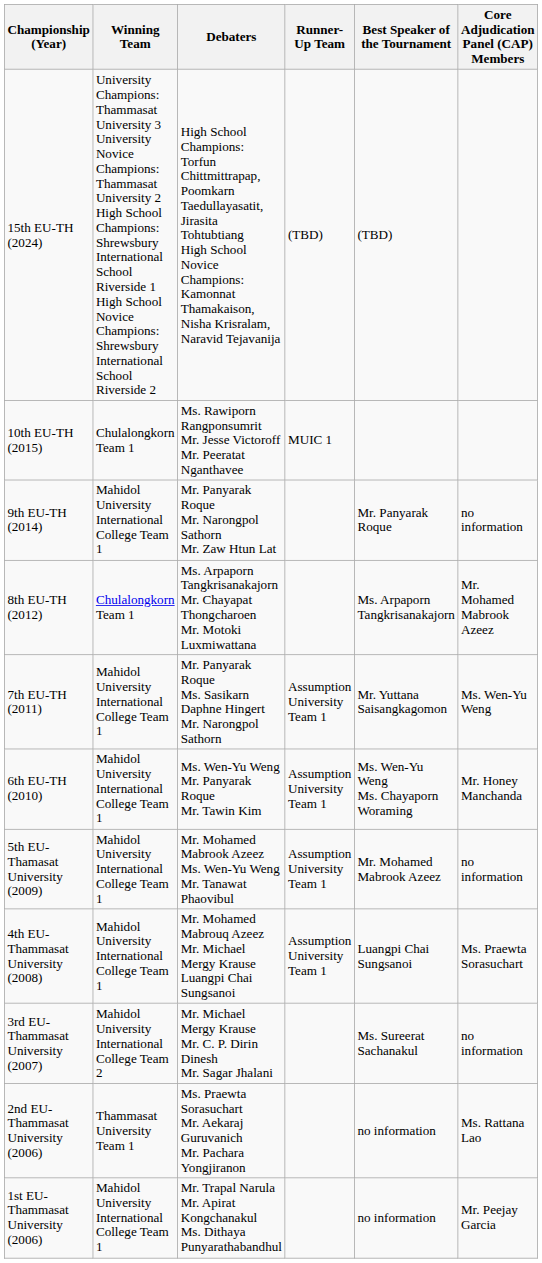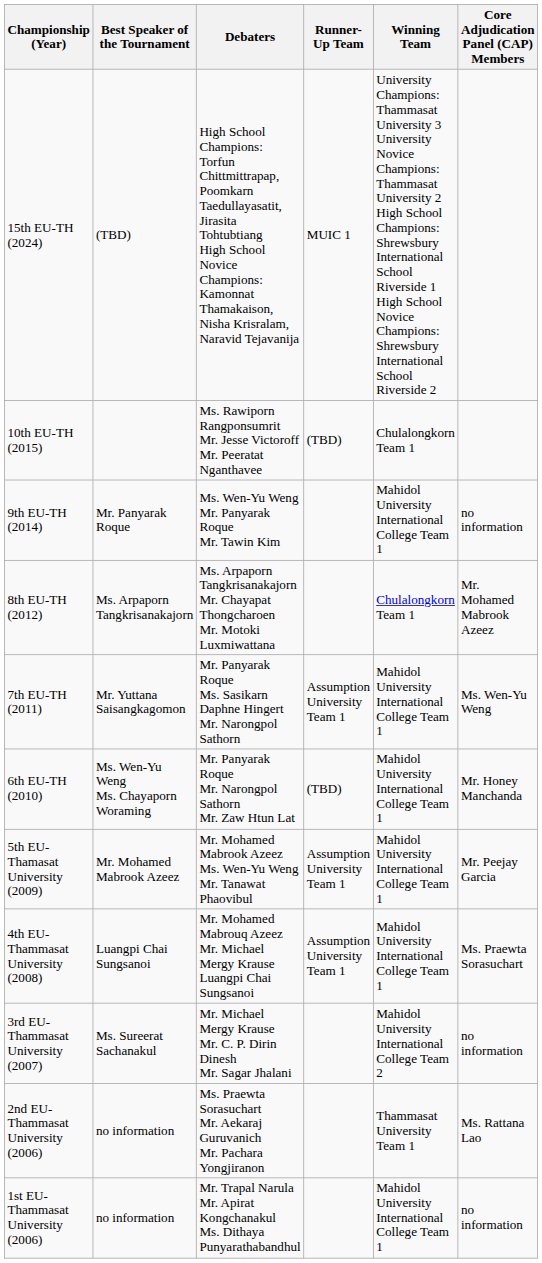columns swapped: (135, 37) <-> (406, 37)
(305, 234) (TBD) -> (329, 234) MUIC 1
(310, 440) MUIC 1 -> (324, 440) (TBD)
(228, 520) Mr. Panyarak Roque Mr. Narongpol Sathorn Mr. Zaw Htun Lat -> (249, 520) Ms. Wen-Yu Weng Mr. Panyarak Roque Mr. Tawin Kim
(230, 789) Ms. Wen-Yu Weng Mr. Panyarak Roque Mr. Tawin Kim -> (247, 789) Mr. Panyarak Roque Mr. Narongpol Sathorn Mr. Zaw Htun Lat
(320, 789) Assumption University Team 1 -> (324, 789) (TBD)
(492, 869) no information -> (489, 869) Mr. Peejay Garcia
(489, 1217) Mr. Peejay Garcia -> (492, 1217) no information
